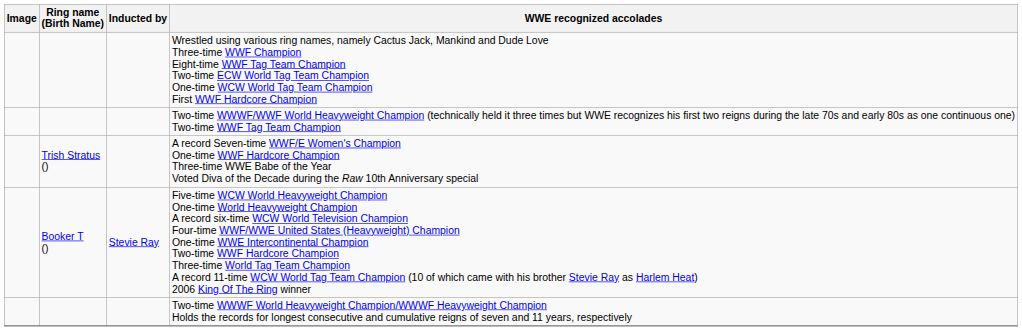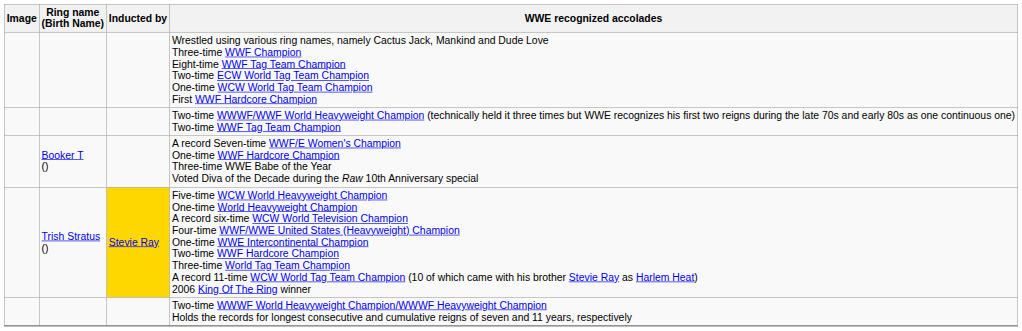(71, 161) Trish Stratus () -> (63, 161) Booker T ()
(63, 242) Booker T () -> (71, 242) Trish Stratus ()
(134, 242) no background -> (134, 242) gold background
